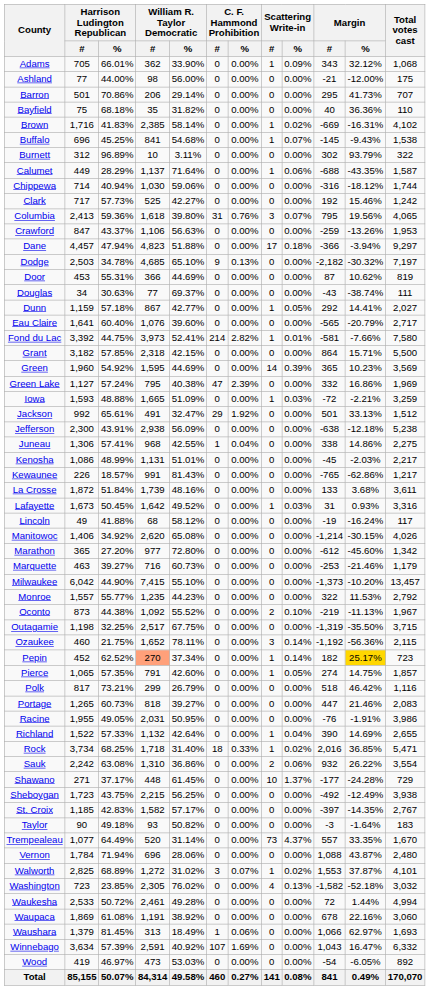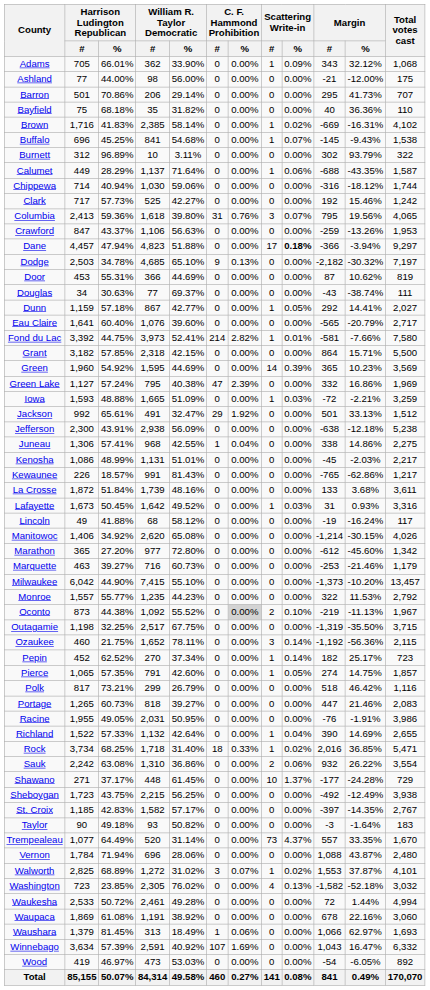(298, 246) normal -> (298, 246) bold
(245, 612) no background -> (245, 612) lightgrey background
(153, 657) lightsalmon background -> (153, 657) no background
(365, 657) gold background -> (365, 657) no background
